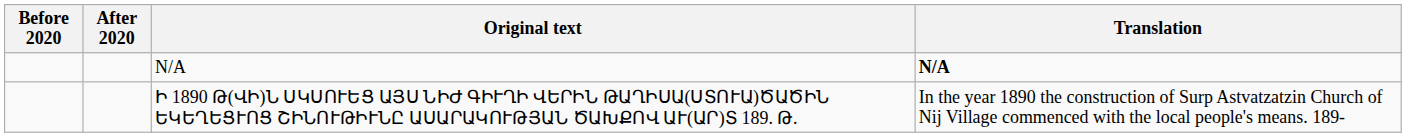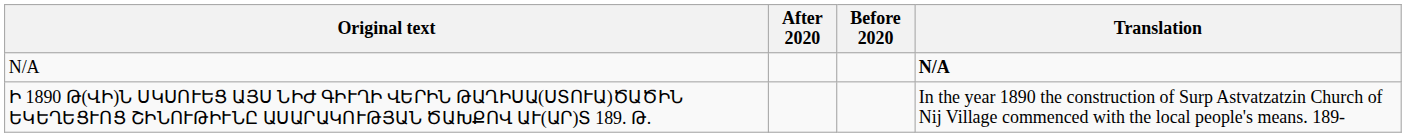columns swapped: (44, 28) <-> (533, 28)
